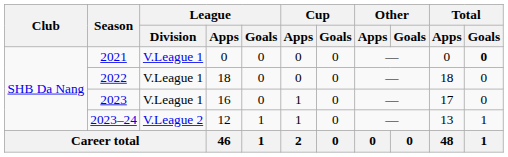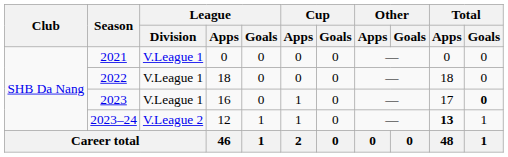(484, 57) bold -> (484, 57) normal
(484, 99) normal -> (484, 99) bold
(447, 120) normal -> (447, 120) bold
